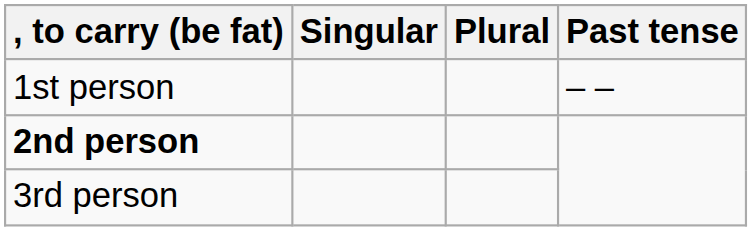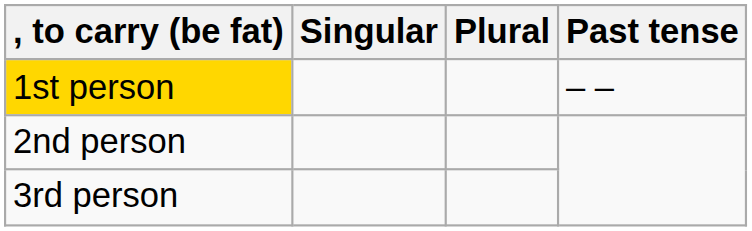(94, 86) no background -> (94, 86) gold background
(106, 141) bold -> (100, 141) normal
